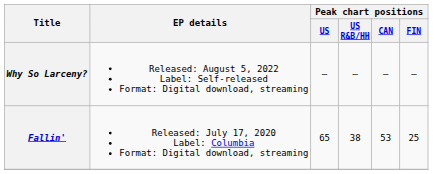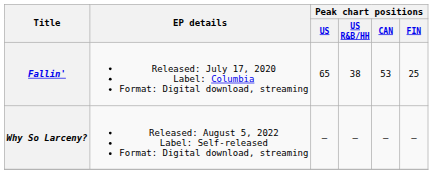rows swapped: (47, 138) <-> (47, 74)
